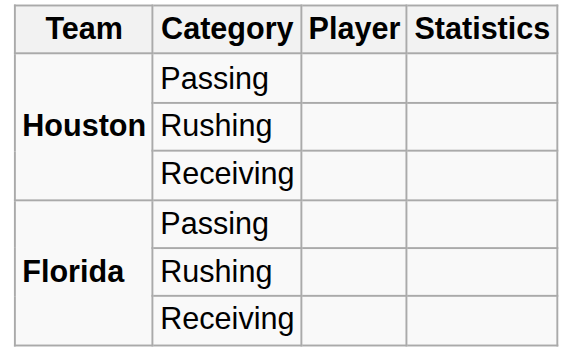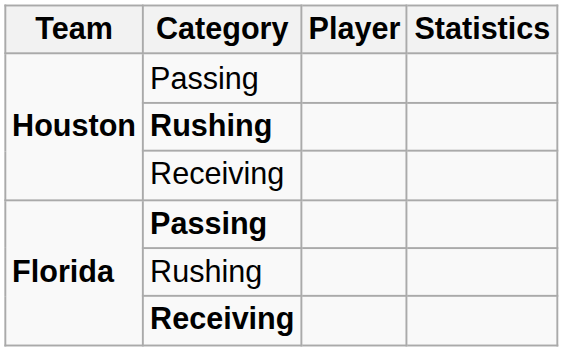(216, 126) normal -> (211, 126) bold
(215, 223) normal -> (209, 223) bold
(227, 320) normal -> (222, 320) bold
